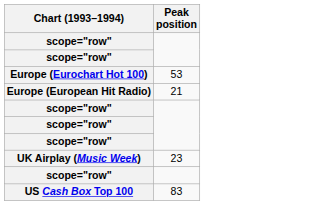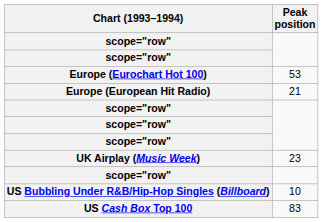+ row: (138, 192)
